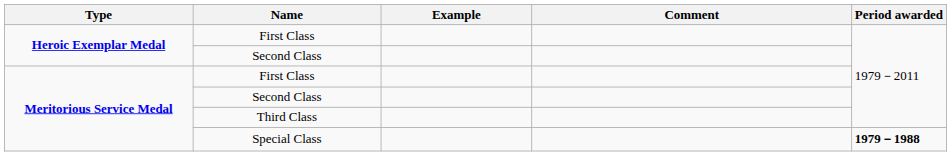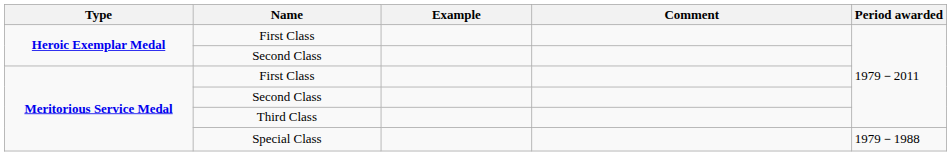(887, 138) bold -> (887, 138) normal
